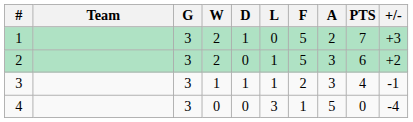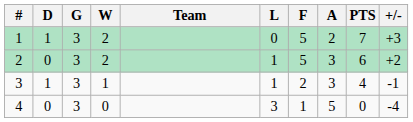columns swapped: (103, 15) <-> (245, 15)
